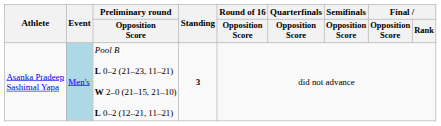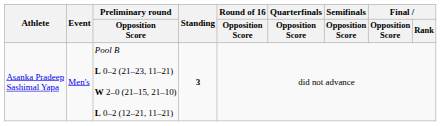(79, 82) lightblue background -> (79, 82) no background
